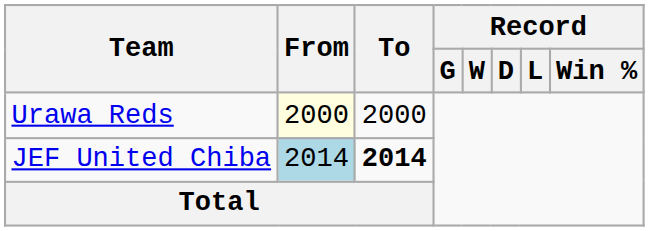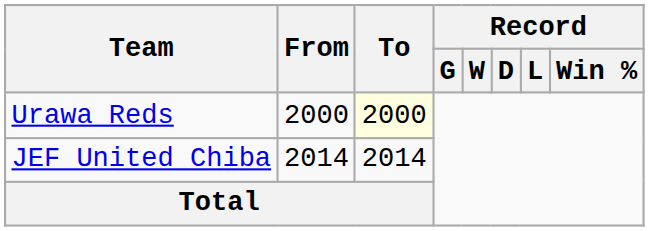(316, 115) lightyellow background -> (316, 115) no background
(394, 115) no background -> (394, 115) lightyellow background
(316, 159) lightblue background -> (316, 159) no background
(394, 159) bold -> (394, 159) normal
